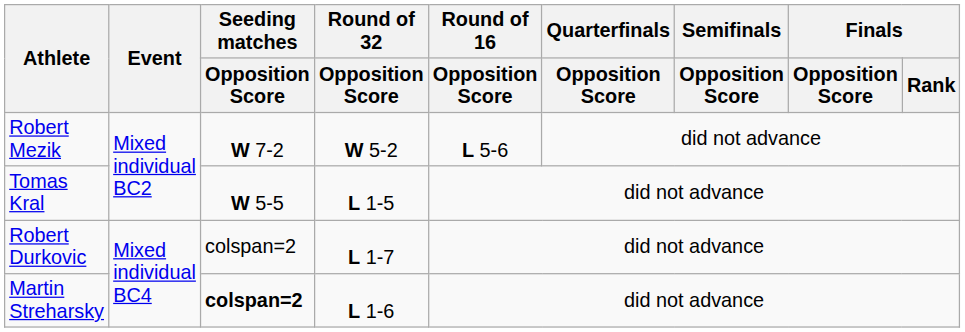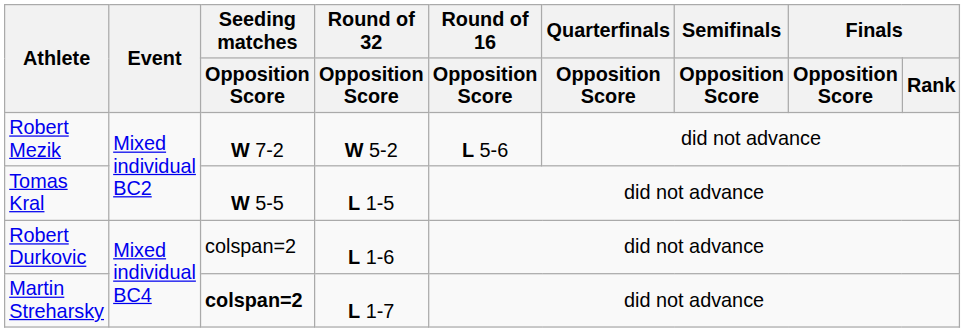(371, 257) L 1-7 -> (371, 257) L 1-6
(371, 311) L 1-6 -> (371, 311) L 1-7
